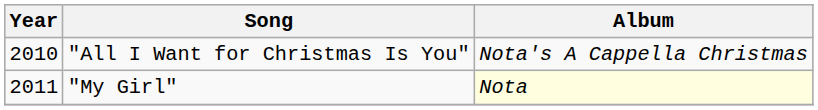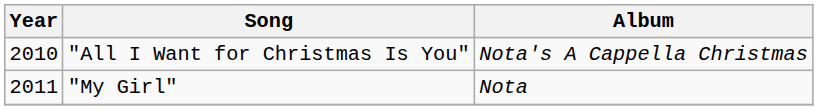(504, 87) lightyellow background -> (504, 87) no background
